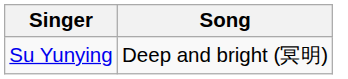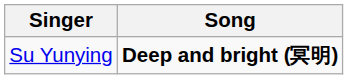(225, 54) normal -> (230, 54) bold
